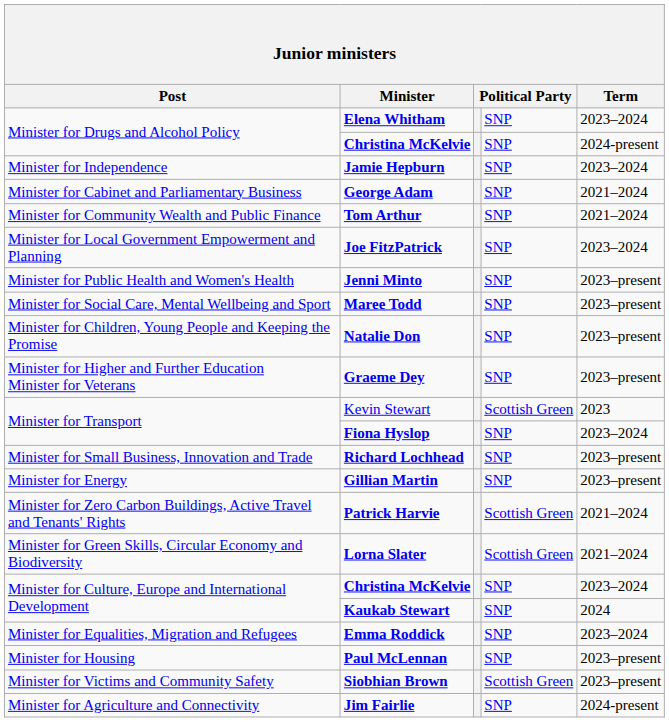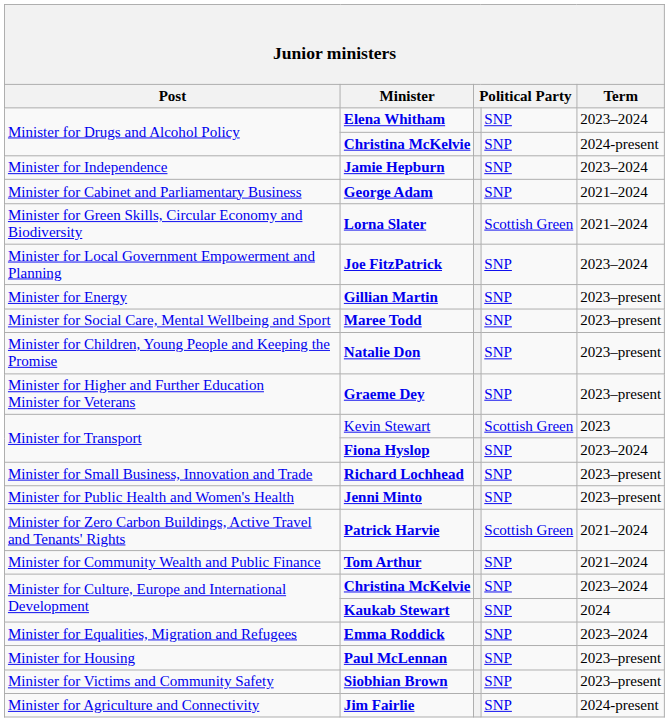rows swapped: (164, 215) <-> (155, 553)
rows swapped: (151, 280) <-> (68, 480)
(529, 681) Scottish Green -> (498, 681) SNP
